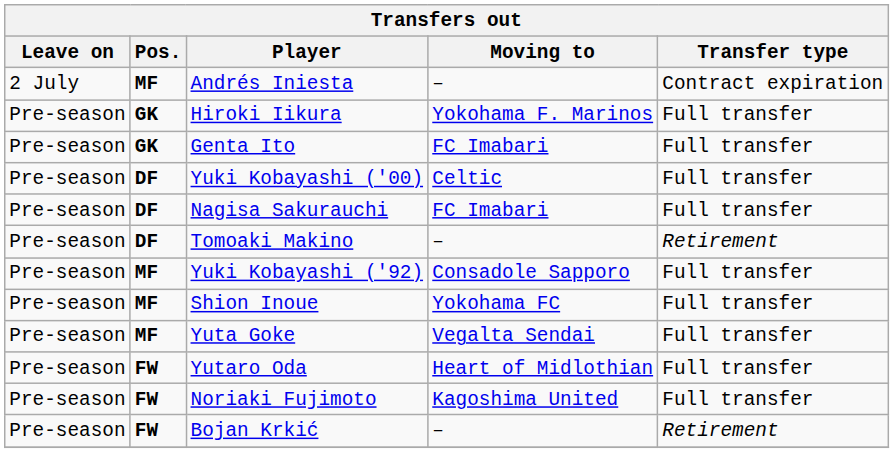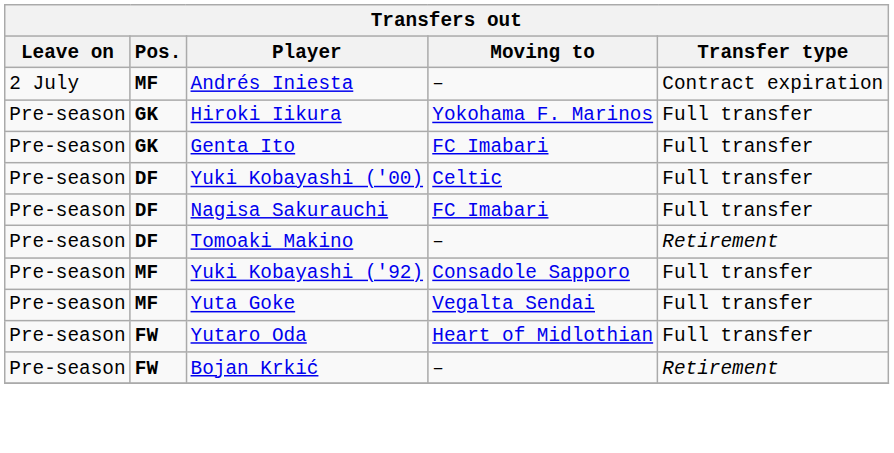- row: (254, 305)
- row: (284, 399)
